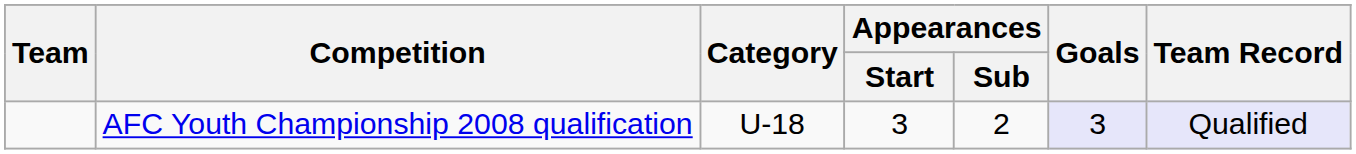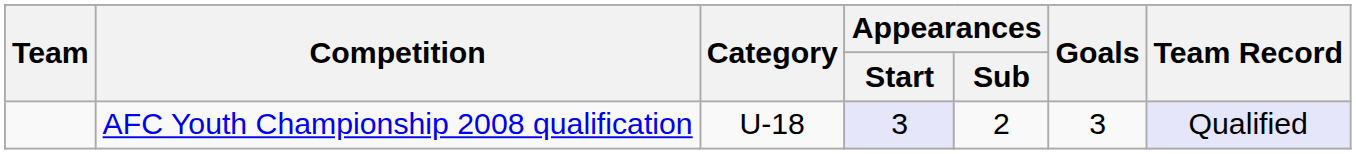(900, 124) no background -> (900, 124) lavender background
(1098, 124) lavender background -> (1098, 124) no background
